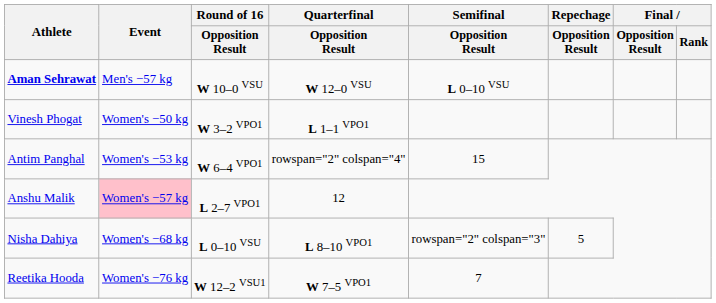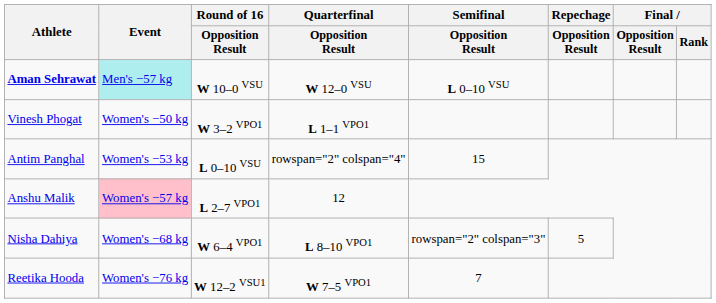(137, 80) no background -> (137, 80) paleturquoise background
(230, 166) W 6–4 VPO1 -> (230, 166) L 0–10 VSU
(230, 246) L 0–10 VSU -> (230, 246) W 6–4 VPO1
